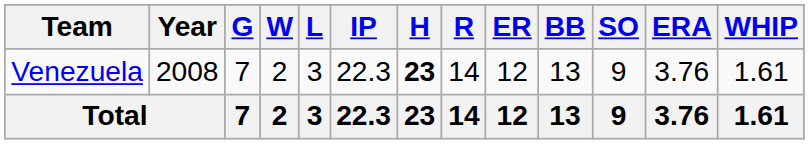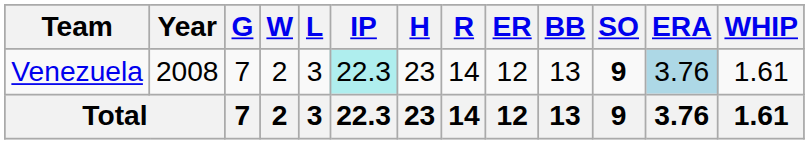(364, 71) no background -> (364, 71) paleturquoise background
(420, 71) bold -> (420, 71) normal
(619, 71) normal -> (619, 71) bold
(682, 71) no background -> (682, 71) lightblue background
